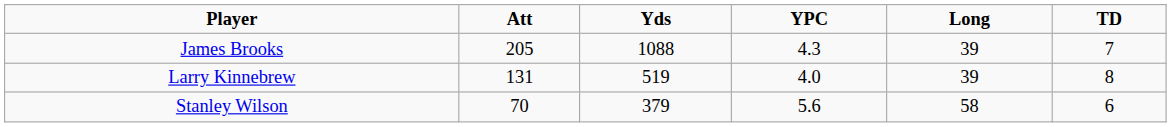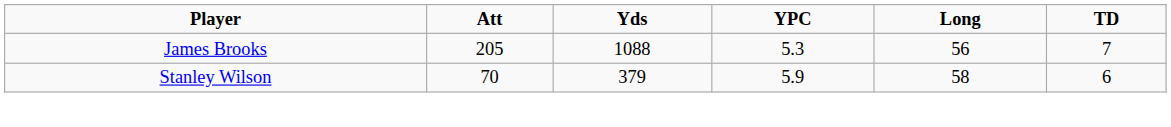(809, 48) 4.3 -> (793, 48) 5.3
(969, 48) 39 -> (960, 48) 56
- row: (232, 77)
(809, 106) 5.6 -> (793, 77) 5.9
